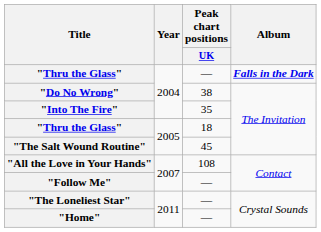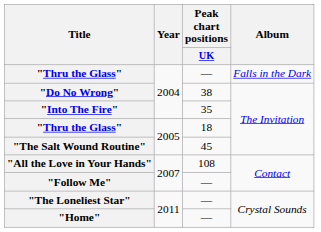(273, 73) bold -> (272, 73) normal
